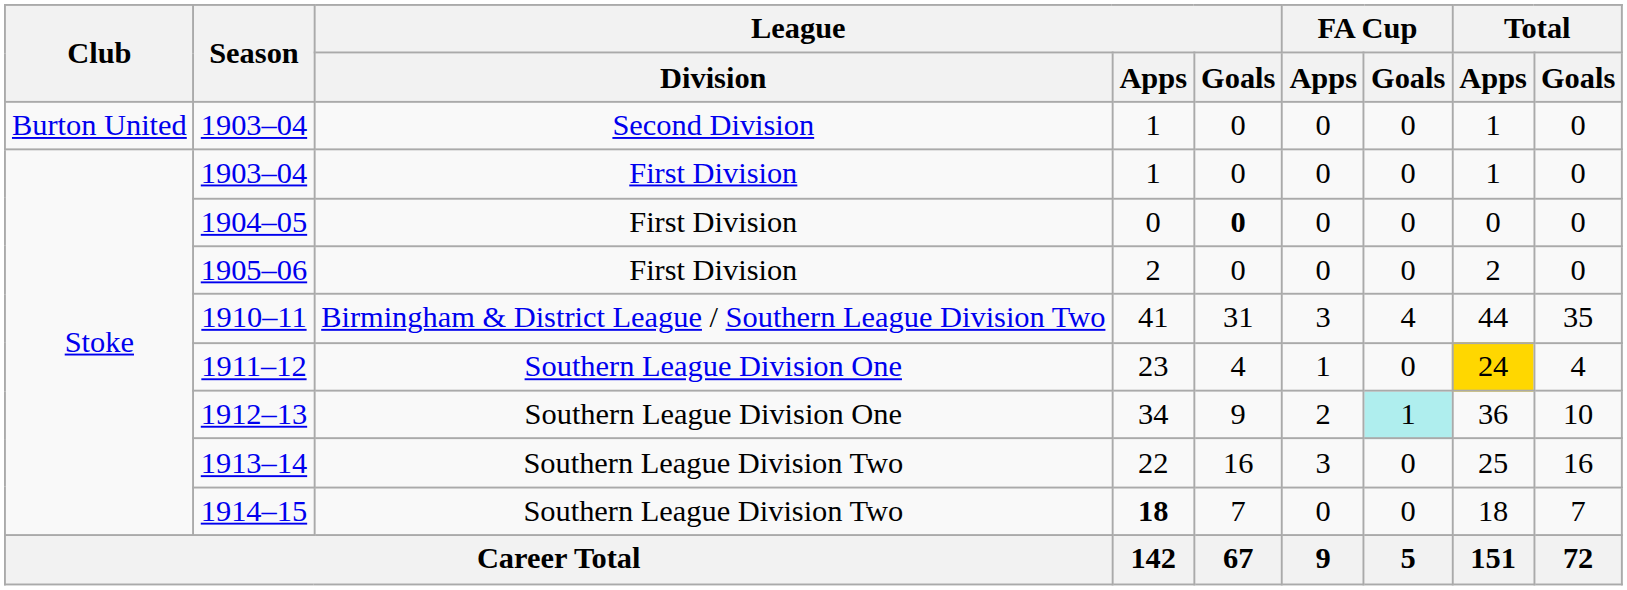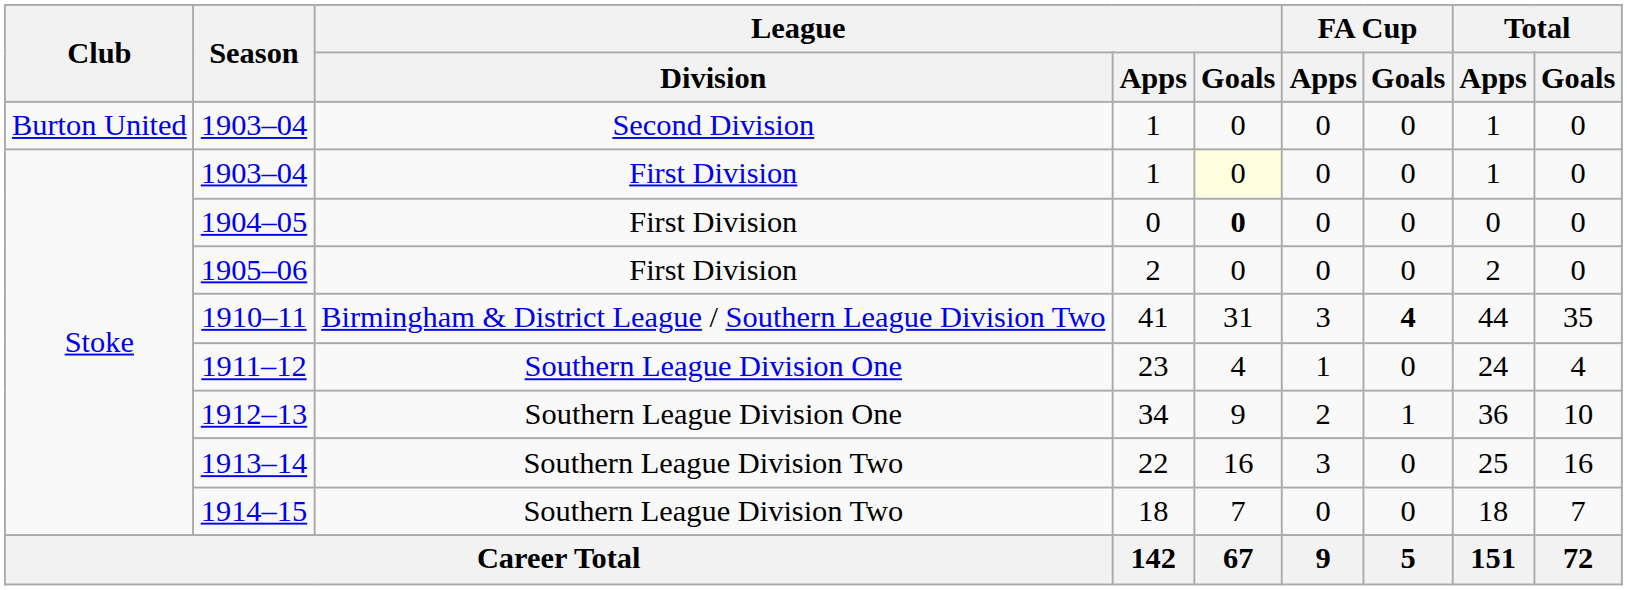(1238, 173) no background -> (1238, 173) lightyellow background
(1408, 317) normal -> (1408, 317) bold
(1493, 366) gold background -> (1493, 366) no background
(1408, 414) paleturquoise background -> (1408, 414) no background
(1153, 510) bold -> (1153, 510) normal
